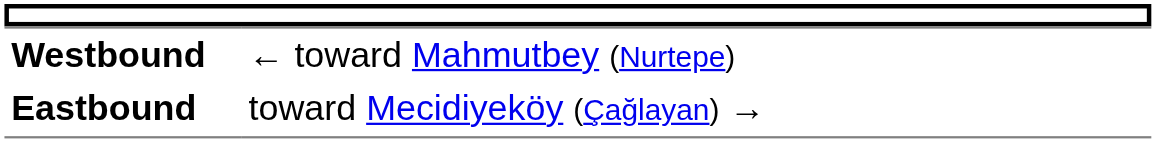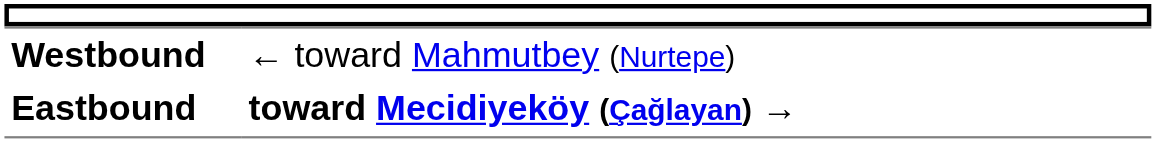(507, 108) normal -> (523, 108) bold
